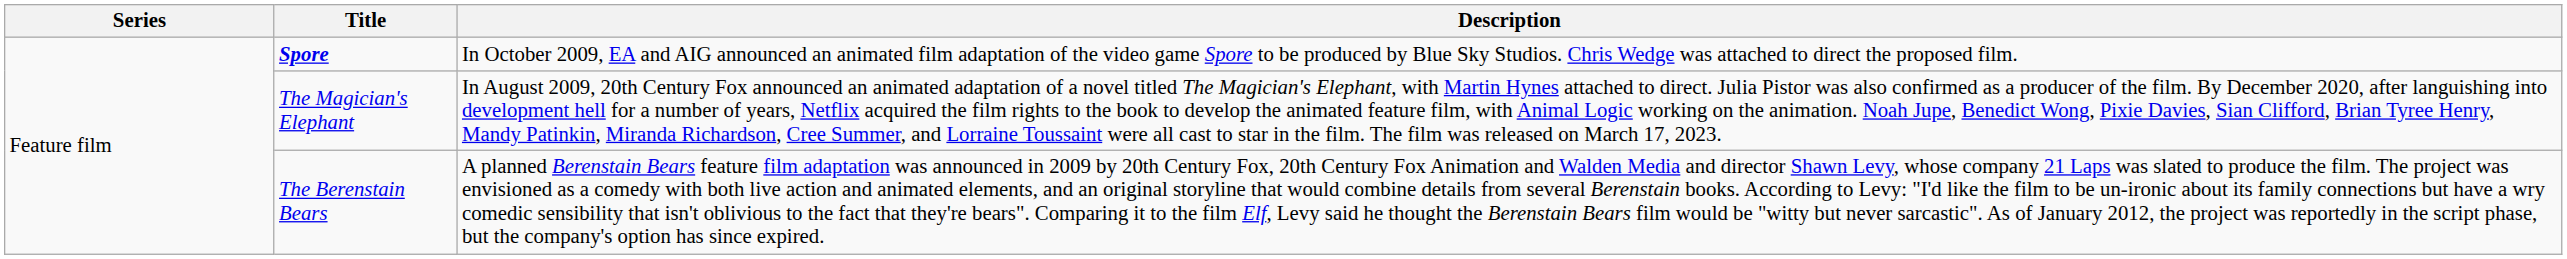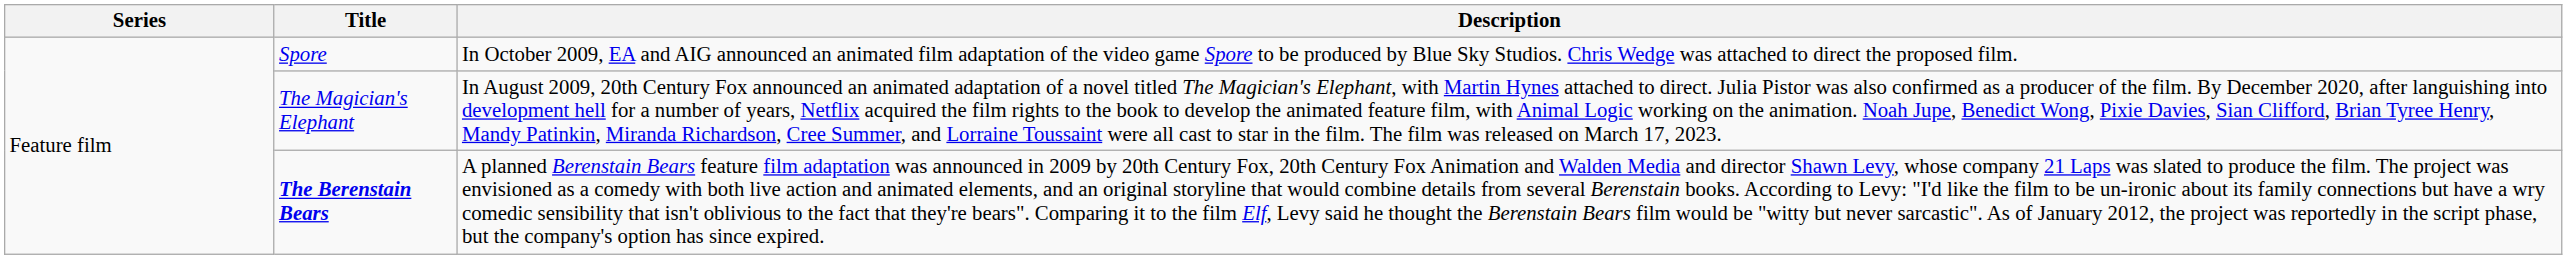(304, 53) bold -> (303, 53) normal
(342, 201) normal -> (345, 201) bold
